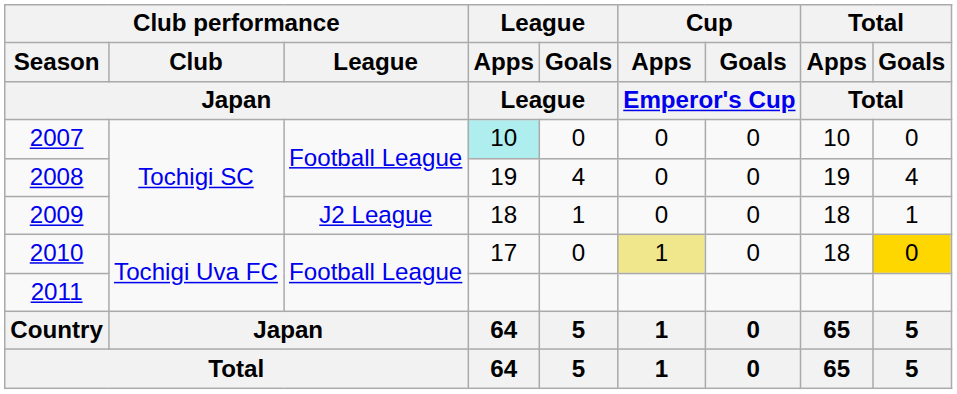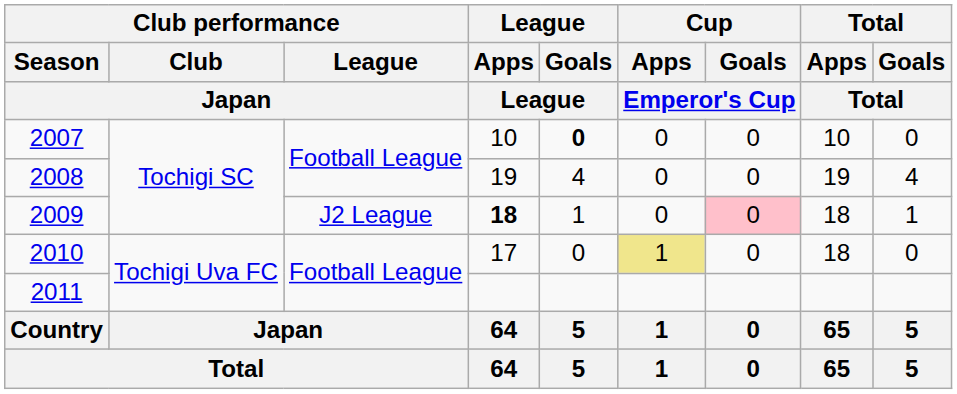(504, 138) paleturquoise background -> (504, 138) no background
(579, 138) normal -> (579, 138) bold
(504, 215) normal -> (504, 215) bold
(753, 215) no background -> (753, 215) pink background
(912, 253) gold background -> (912, 253) no background
